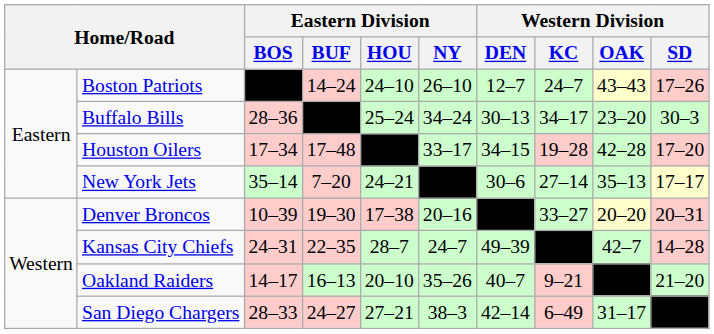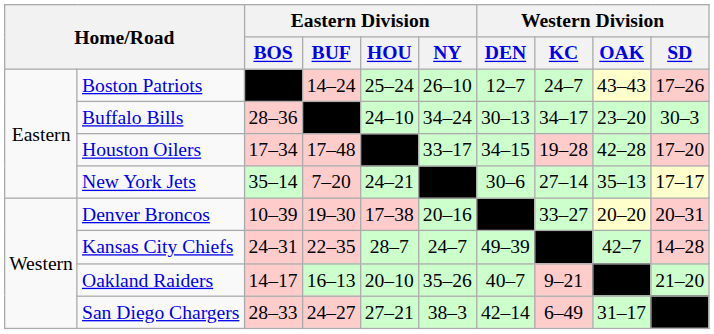(389, 85) 24–10 -> (389, 85) 25–24
(389, 117) 25–24 -> (389, 117) 24–10
